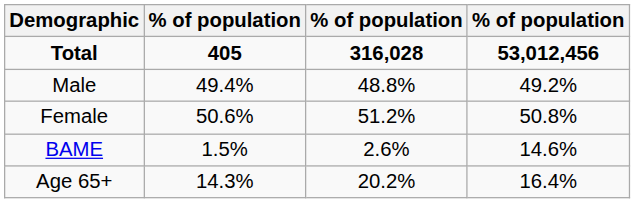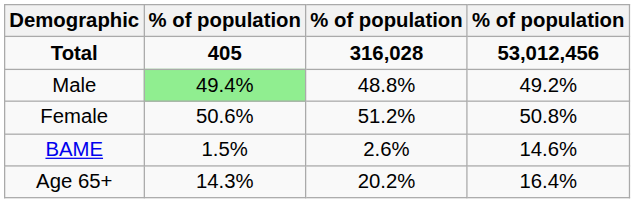(225, 85) no background -> (225, 85) lightgreen background
